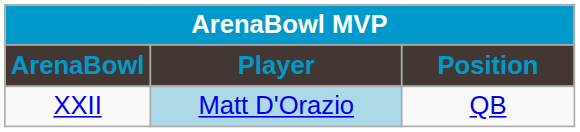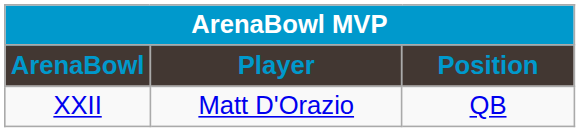(276, 106) lightblue background -> (276, 106) no background
